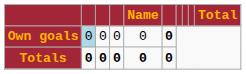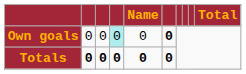(89, 37) lightblue background -> (89, 37) no background
(117, 37) no background -> (117, 37) paleturquoise background
